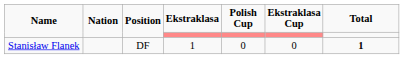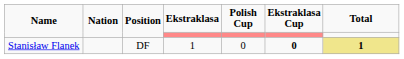(294, 45) normal -> (294, 45) bold
(361, 45) no background -> (361, 45) khaki background
